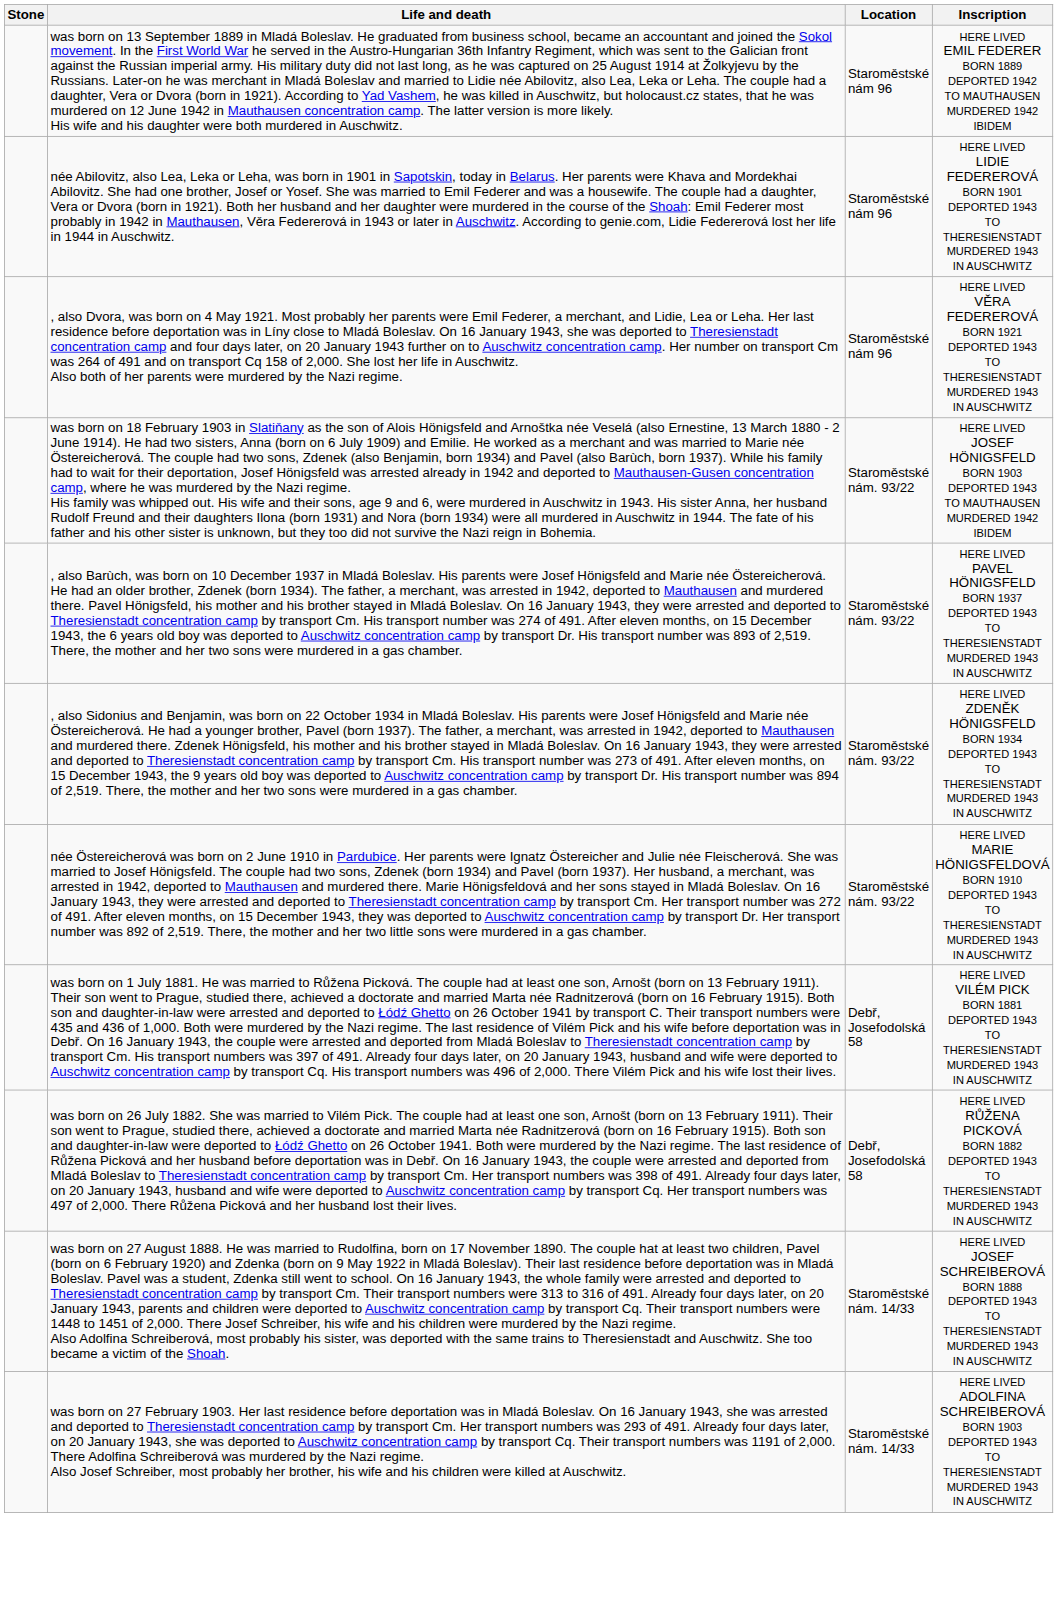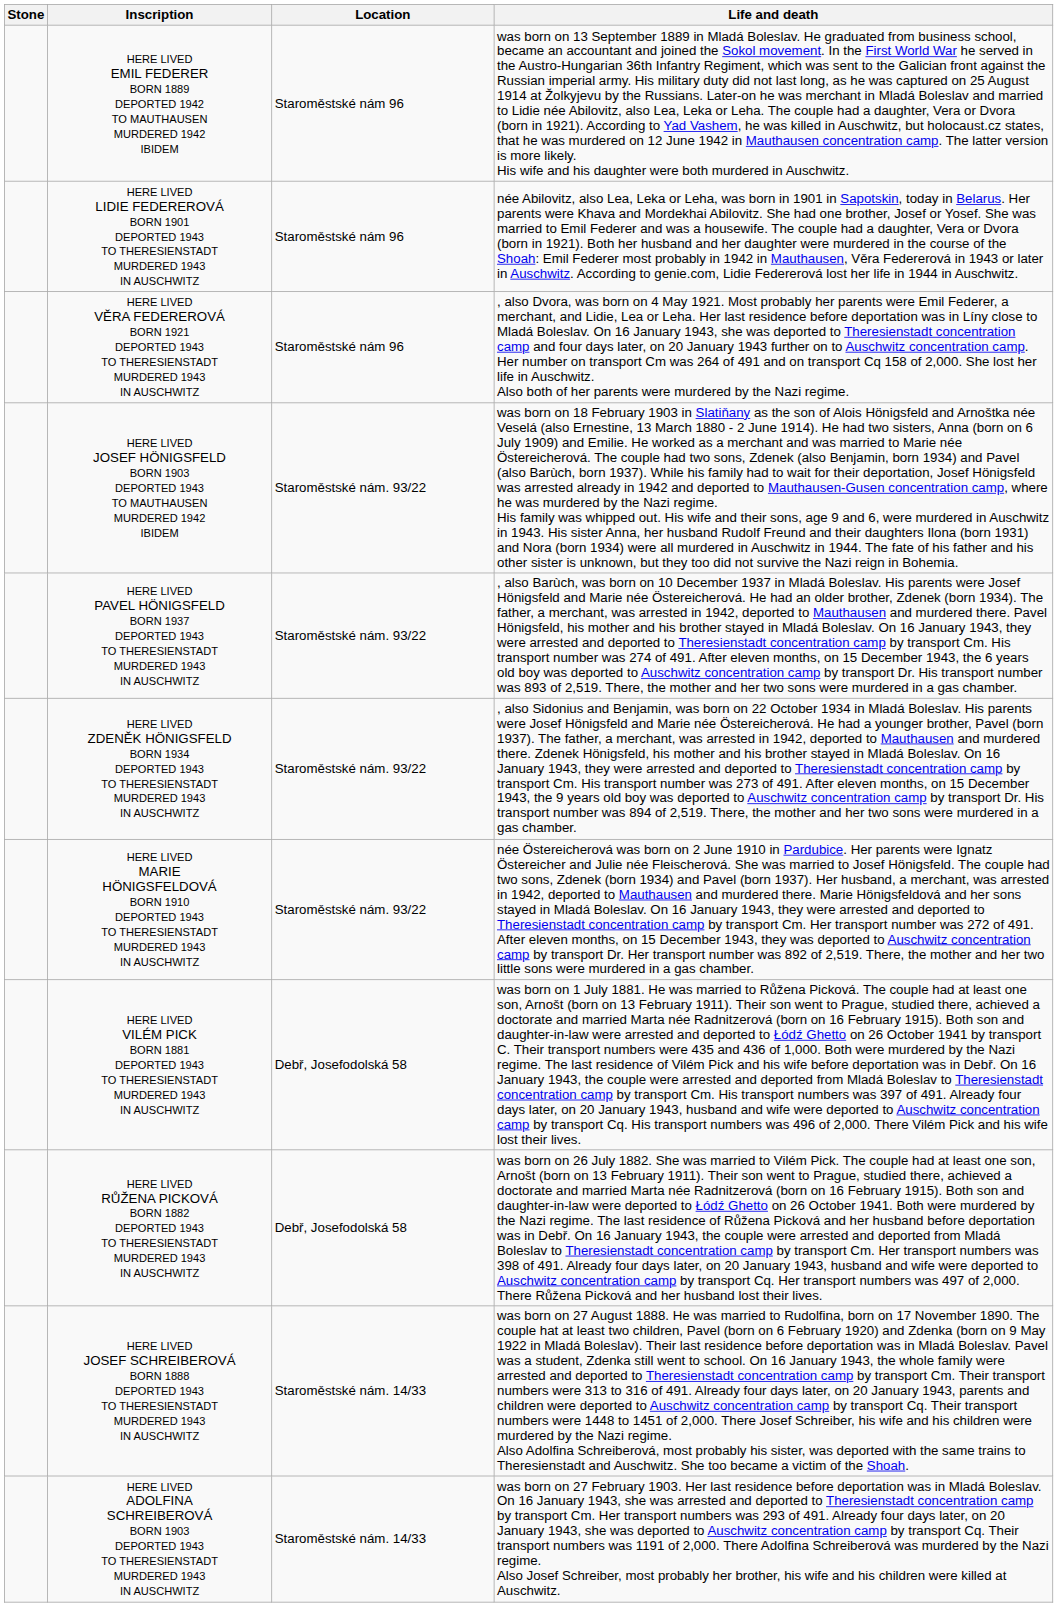columns swapped: (992, 15) <-> (446, 15)
